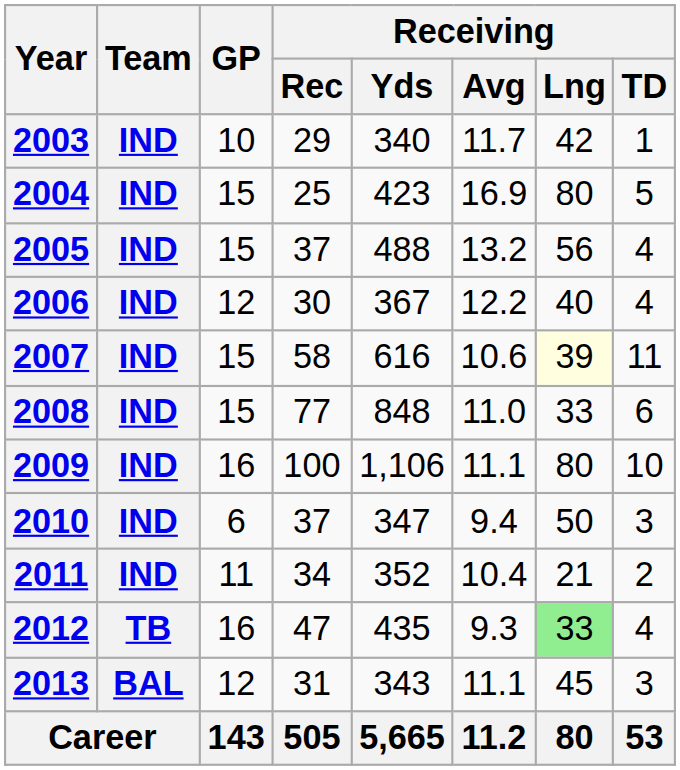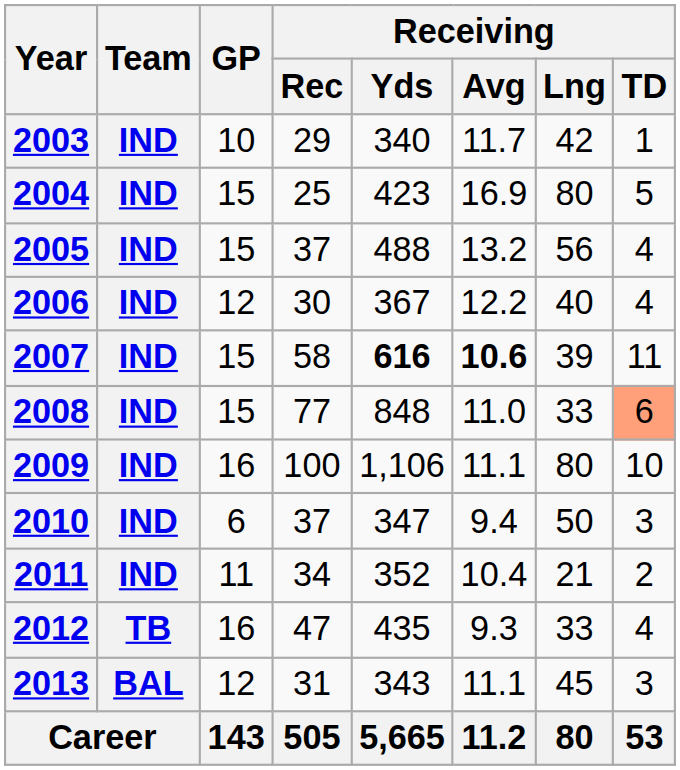(402, 357) normal -> (402, 357) bold
(494, 357) normal -> (494, 357) bold
(574, 357) lightyellow background -> (574, 357) no background
(644, 411) no background -> (644, 411) lightsalmon background
(574, 628) lightgreen background -> (574, 628) no background
